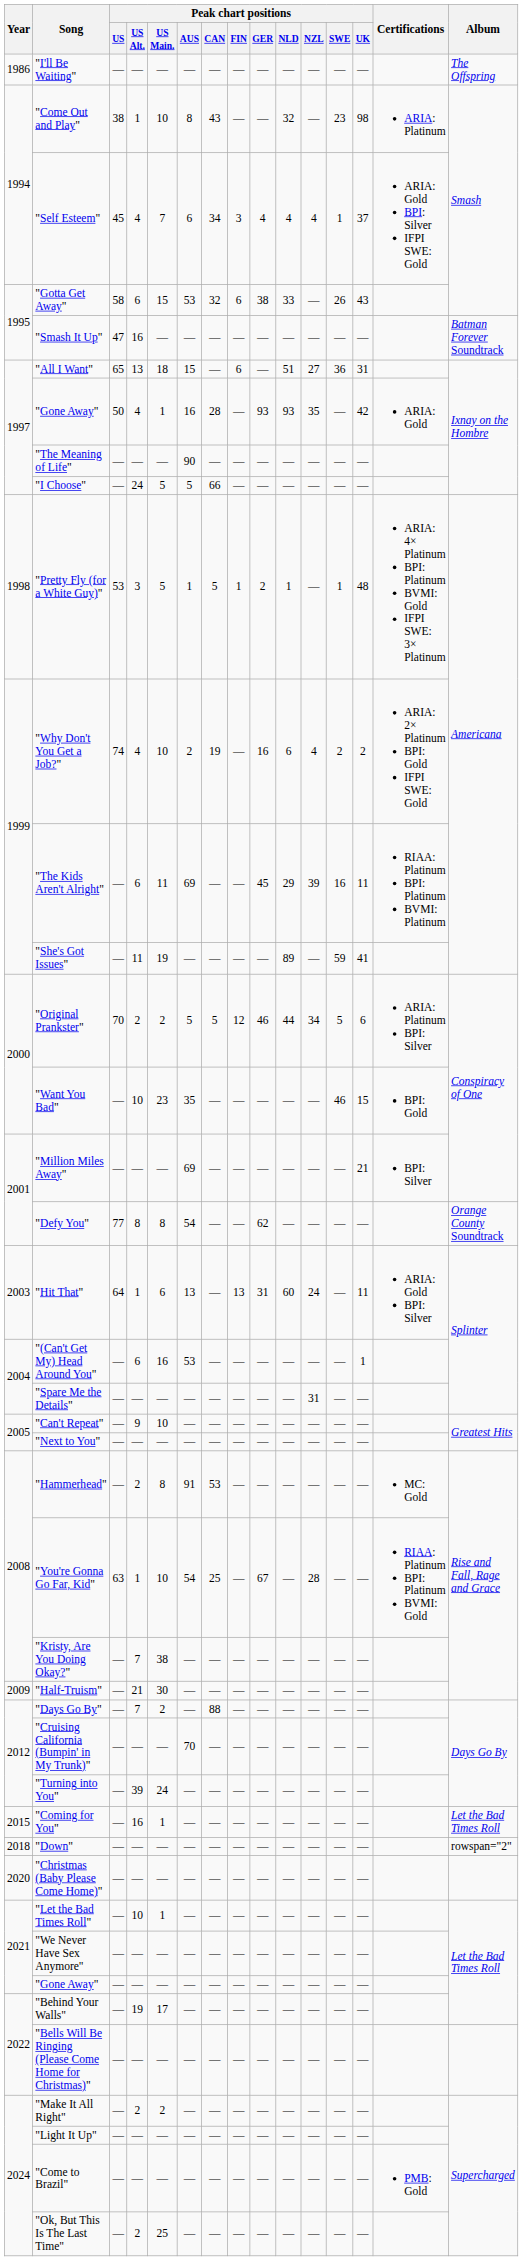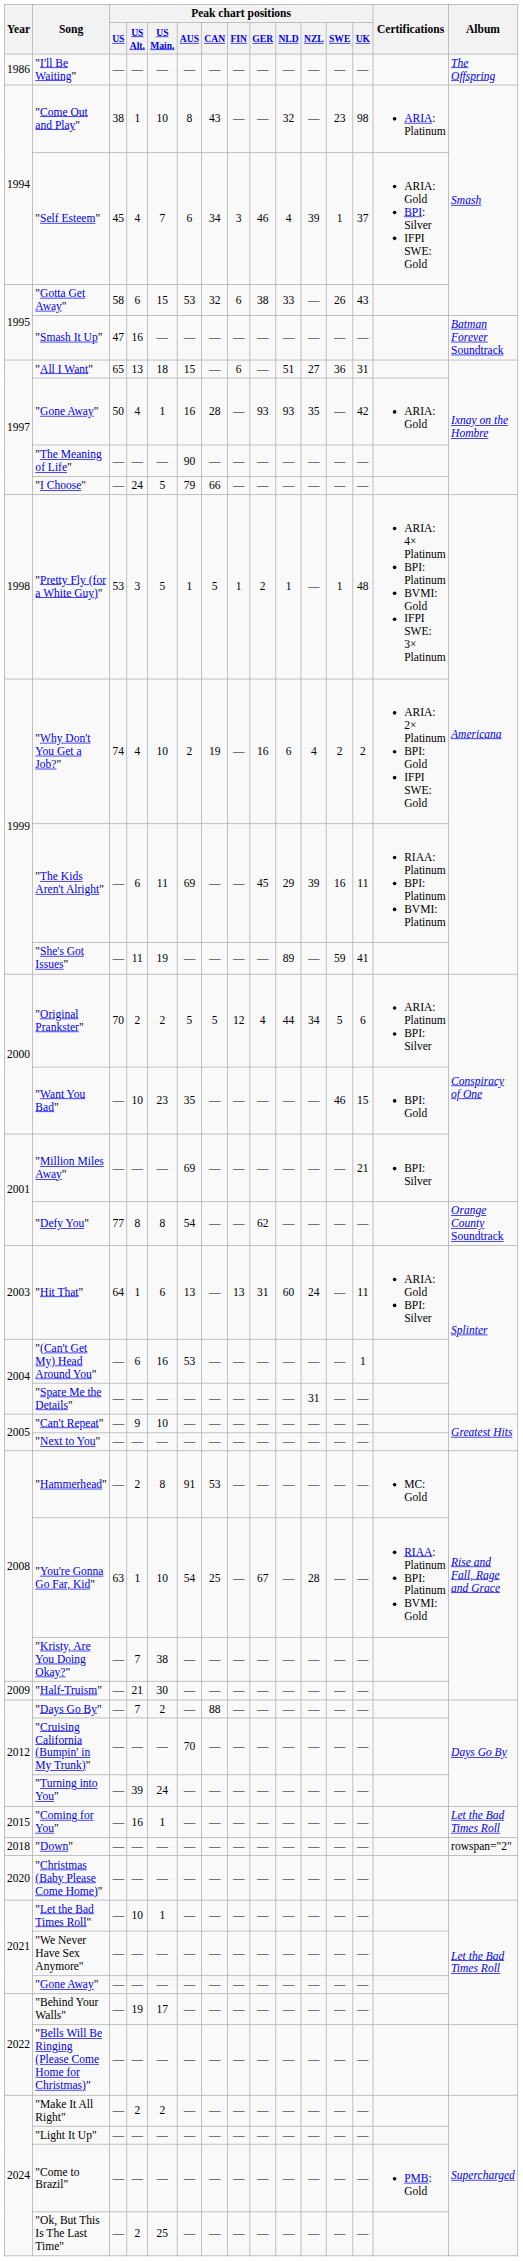(263, 218) 4 -> (263, 218) 46
(314, 218) 4 -> (314, 218) 39
(189, 485) 5 -> (189, 485) 79
(263, 1020) 46 -> (263, 1020) 4
